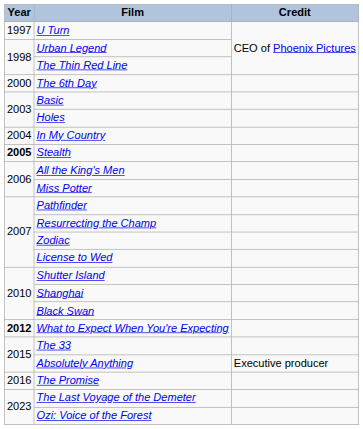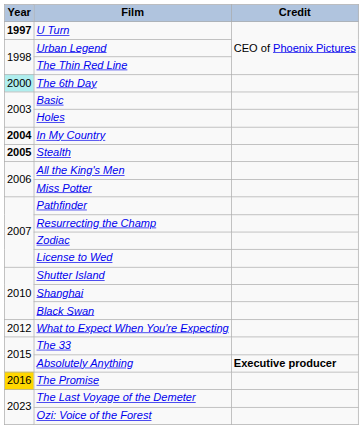(19, 30) normal -> (19, 30) bold
(19, 83) no background -> (19, 83) paleturquoise background
(19, 135) normal -> (19, 135) bold
(19, 328) bold -> (19, 328) normal
(281, 363) normal -> (285, 363) bold
(19, 380) no background -> (19, 380) gold background
